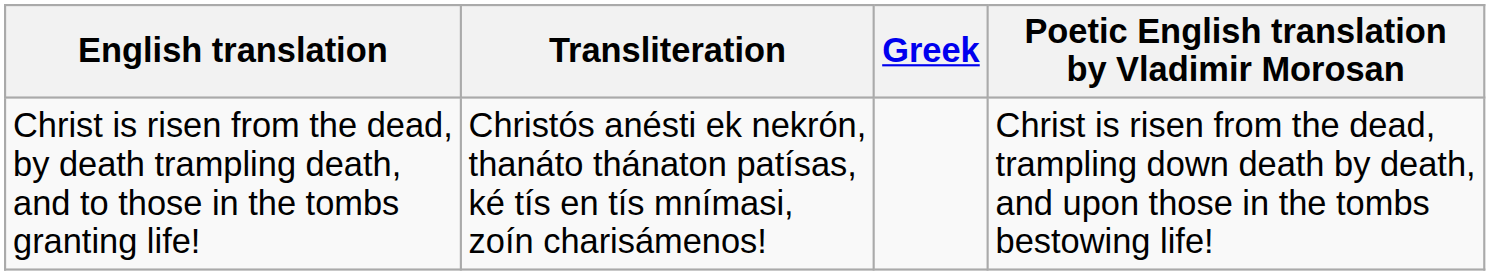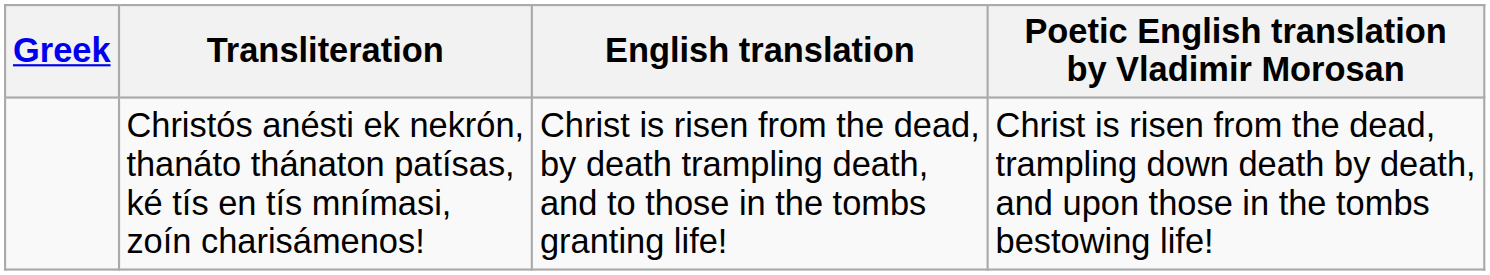columns swapped: (931, 51) <-> (233, 51)
